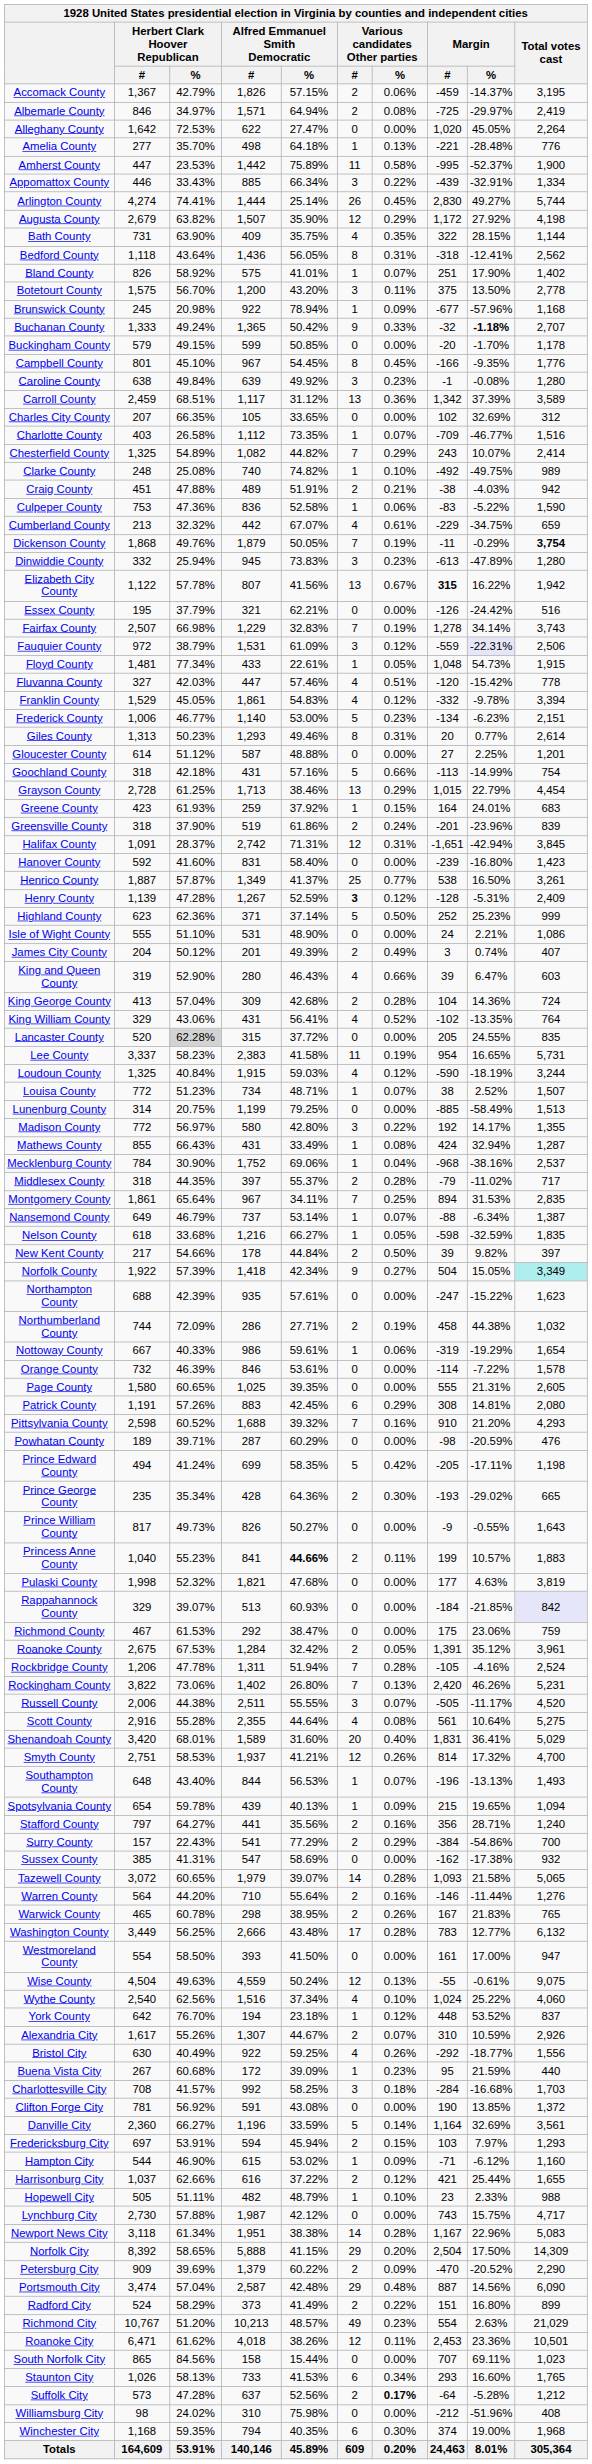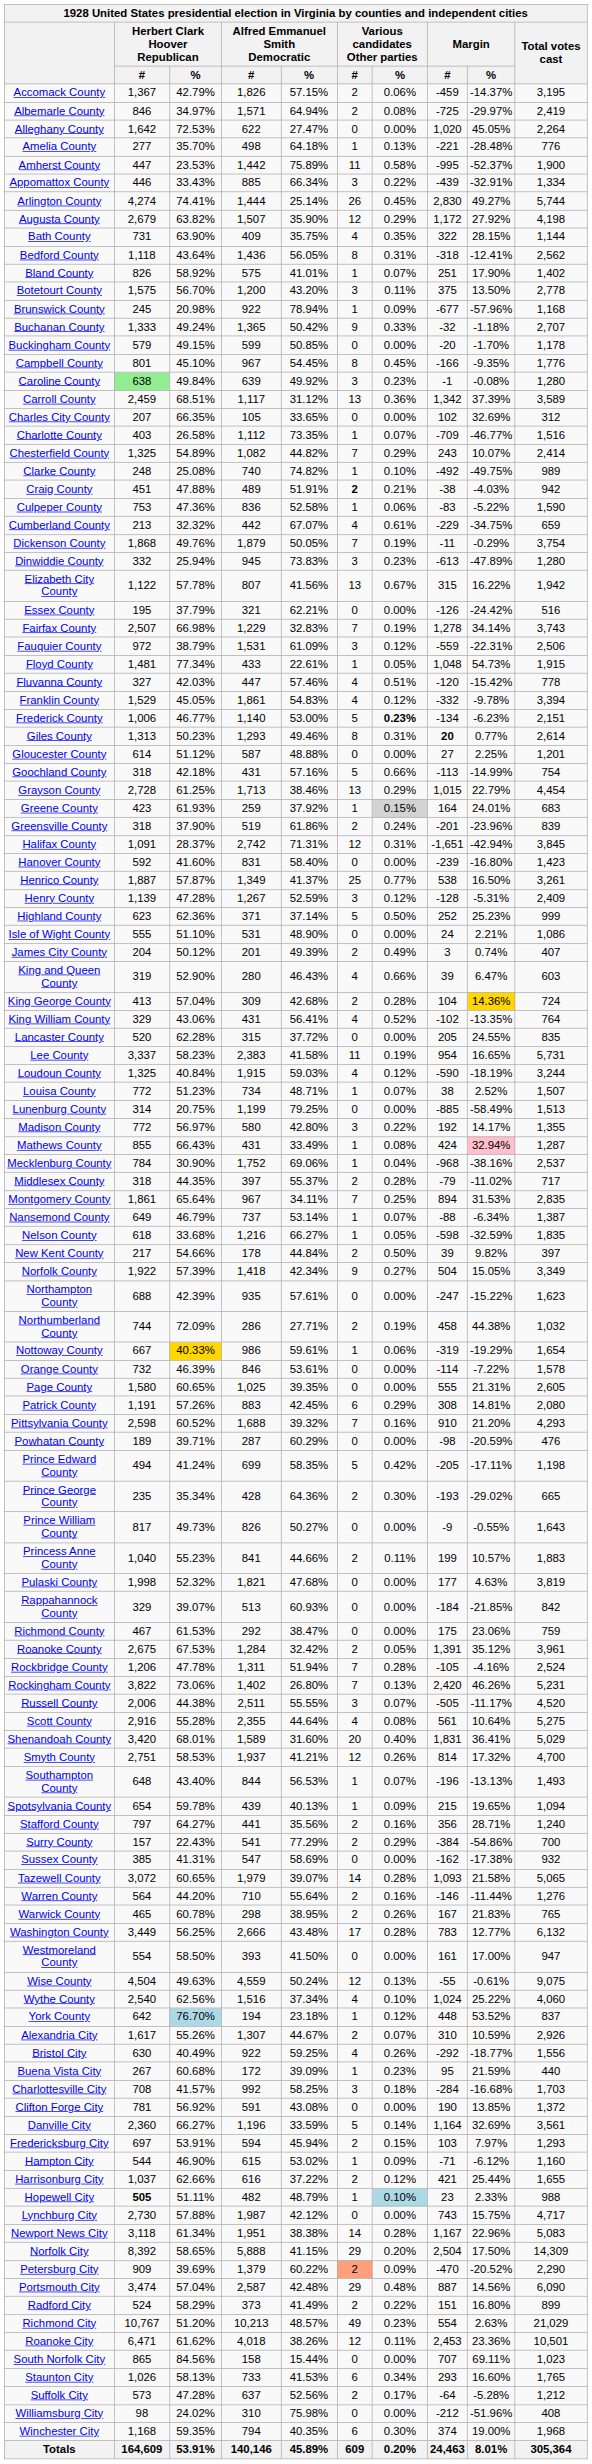(491, 327) bold -> (491, 327) normal
(142, 381) no background -> (142, 381) lightgreen background
(355, 489) normal -> (355, 489) bold
(551, 543) bold -> (551, 543) normal
(447, 585) bold -> (447, 585) normal
(491, 646) lavender background -> (491, 646) no background
(400, 718) normal -> (400, 718) bold
(447, 736) normal -> (447, 736) bold
(400, 808) no background -> (400, 808) lightgrey background
(355, 898) bold -> (355, 898) normal
(491, 1001) no background -> (491, 1001) gold background
(196, 1037) lightgrey background -> (196, 1037) no background
(491, 1145) no background -> (491, 1145) pink background
(551, 1271) paleturquoise background -> (551, 1271) no background
(196, 1351) no background -> (196, 1351) gold background
(309, 1558) bold -> (309, 1558) normal
(551, 1607) lavender background -> (551, 1607) no background
(196, 2017) no background -> (196, 2017) lightblue background
(142, 2197) normal -> (142, 2197) bold
(400, 2197) no background -> (400, 2197) lightblue background
(355, 2269) no background -> (355, 2269) lightsalmon background
(400, 2395) bold -> (400, 2395) normal
